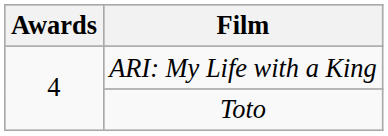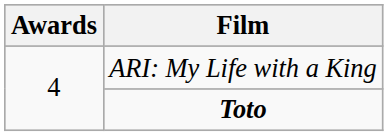(243, 109) normal -> (243, 109) bold
